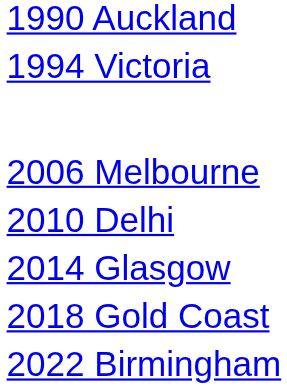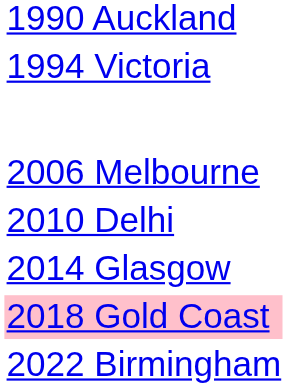(138, 316) no background -> (138, 316) pink background
